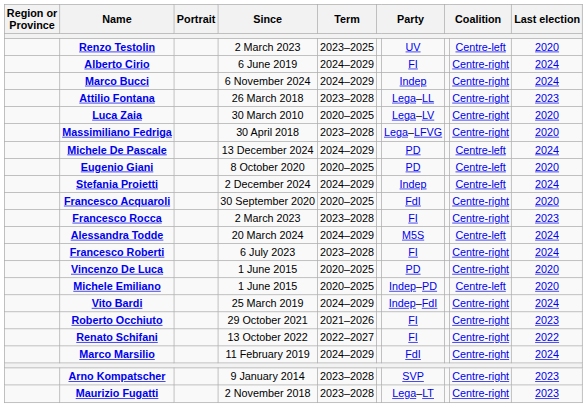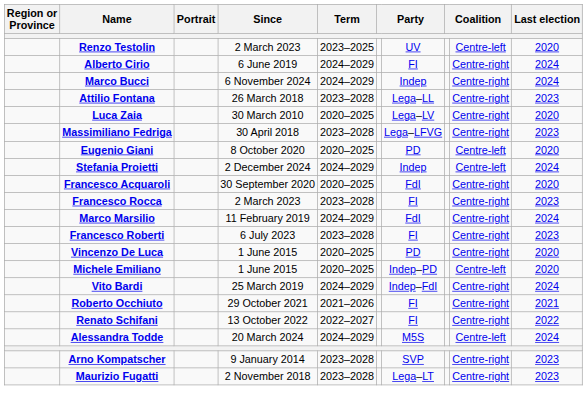(547, 133) 2020 -> (547, 133) 2023
- row: (117, 150)
rows swapped: (117, 355) <-> (117, 235)
(547, 252) 2024 -> (547, 235) 2023
(547, 321) 2023 -> (547, 304) 2021
